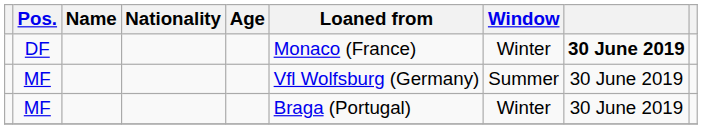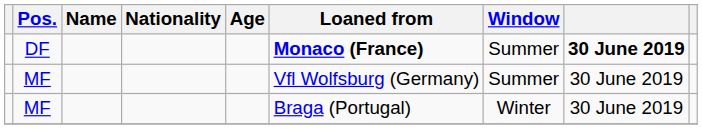(345, 49) normal -> (349, 49) bold
(524, 49) Winter -> (524, 49) Summer
